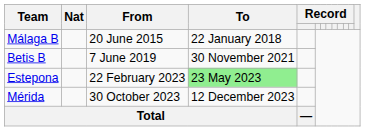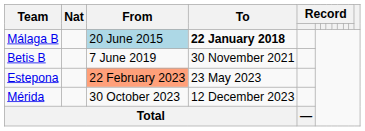(126, 39) no background -> (126, 39) lightblue background
(236, 39) normal -> (238, 39) bold
(137, 77) no background -> (137, 77) lightsalmon background
(226, 77) lightgreen background -> (226, 77) no background
